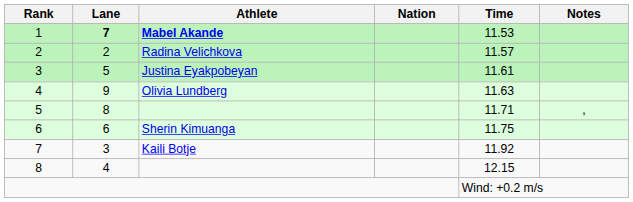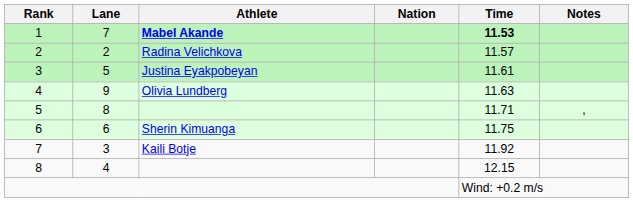(106, 33) bold -> (106, 33) normal
(499, 33) normal -> (499, 33) bold
